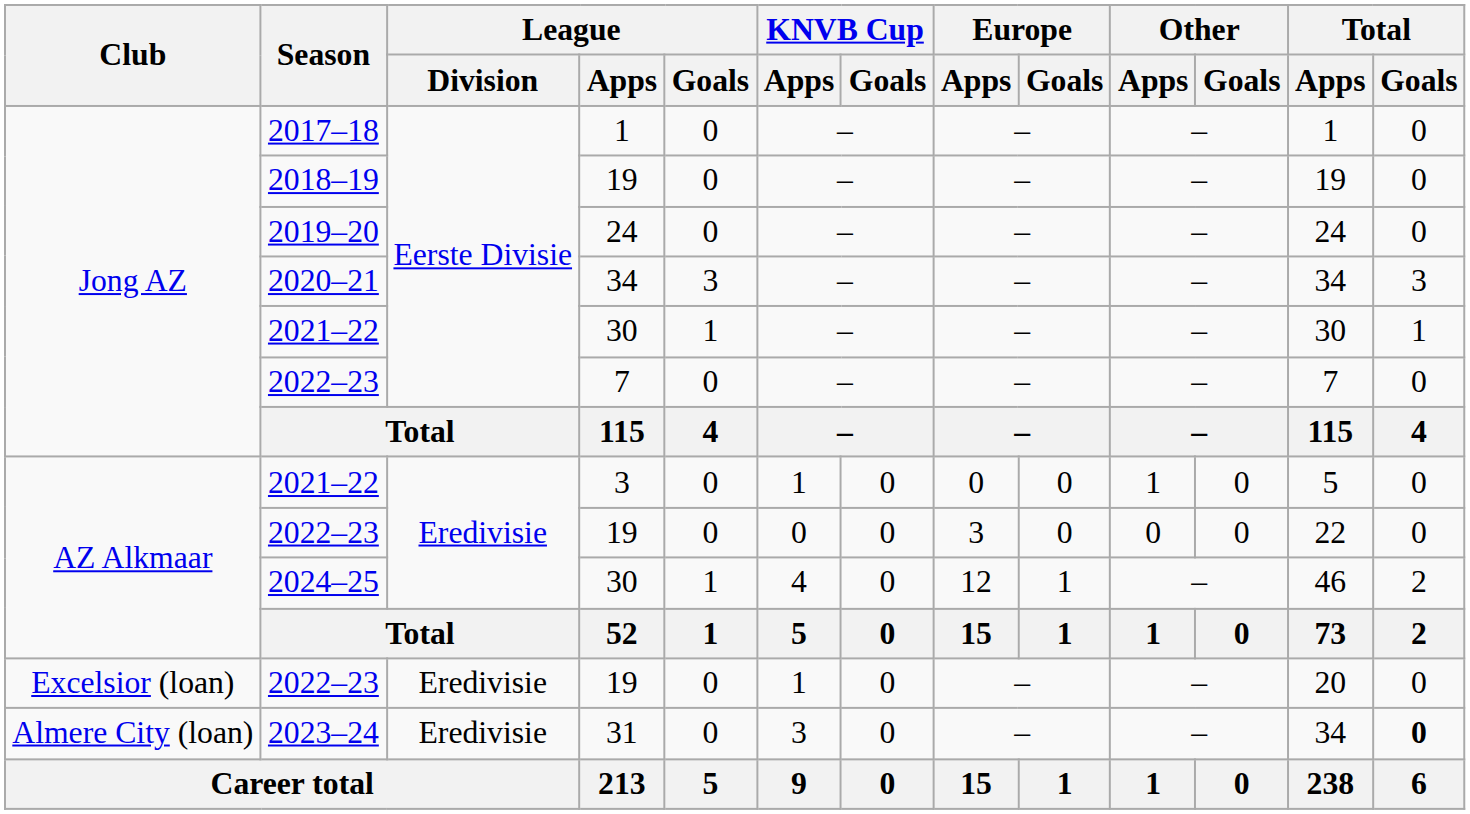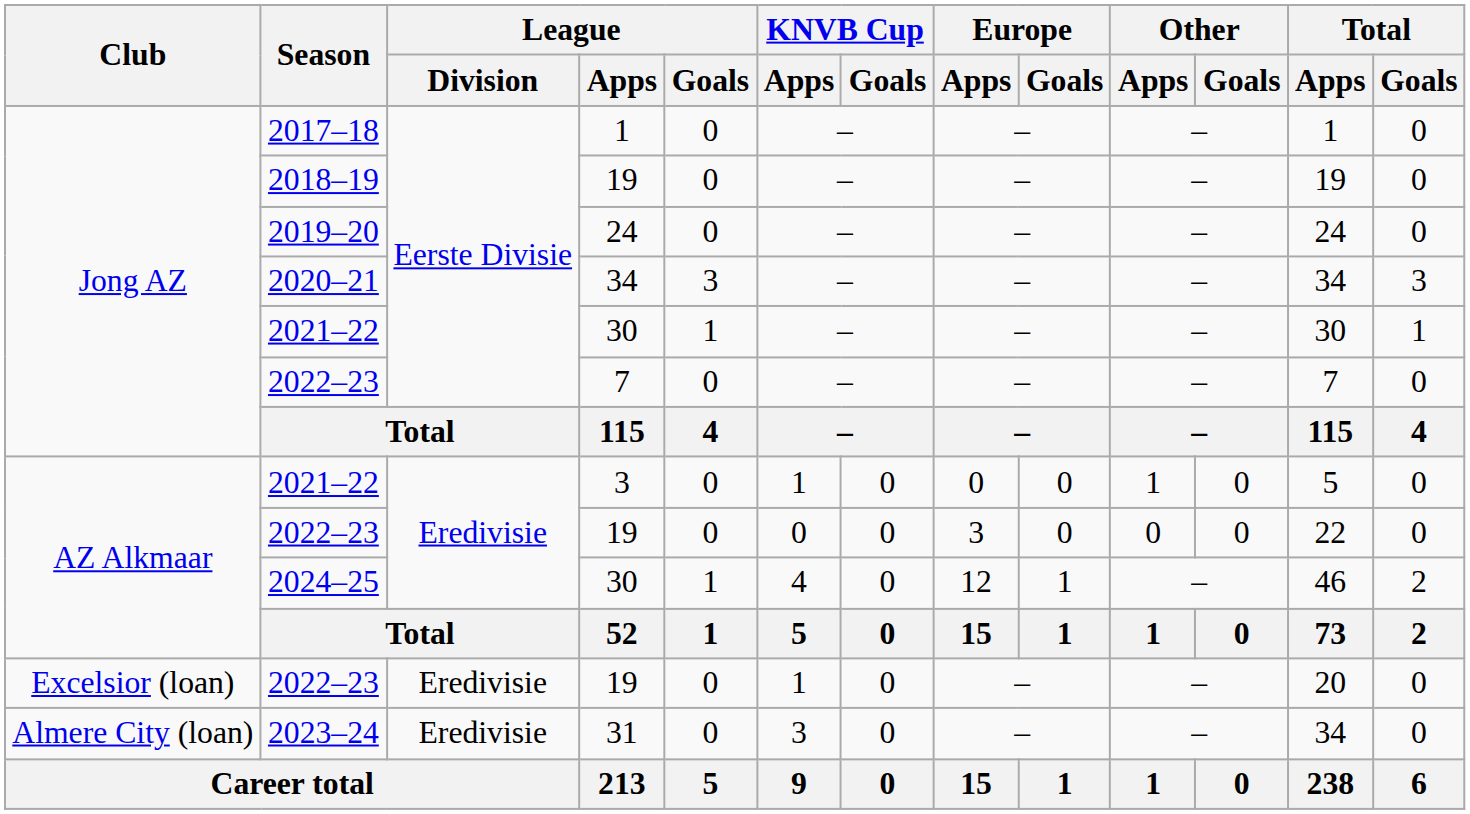(1419, 733) bold -> (1419, 733) normal
